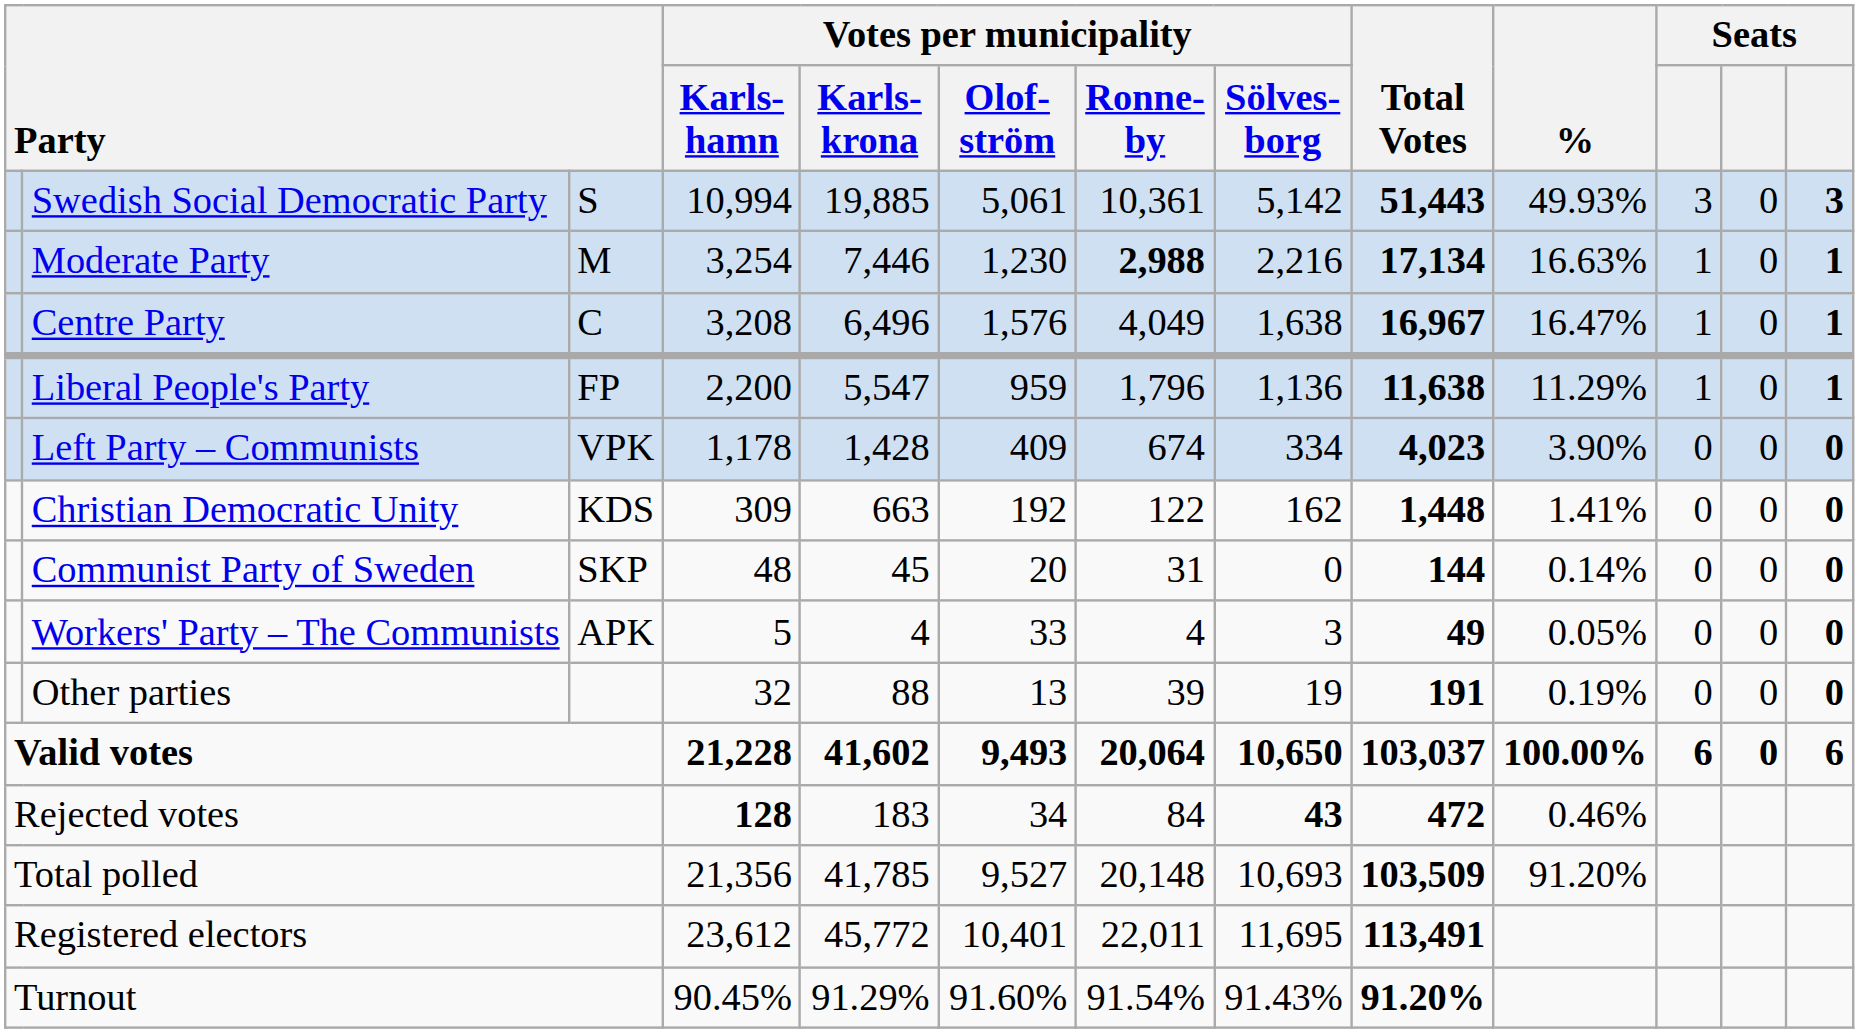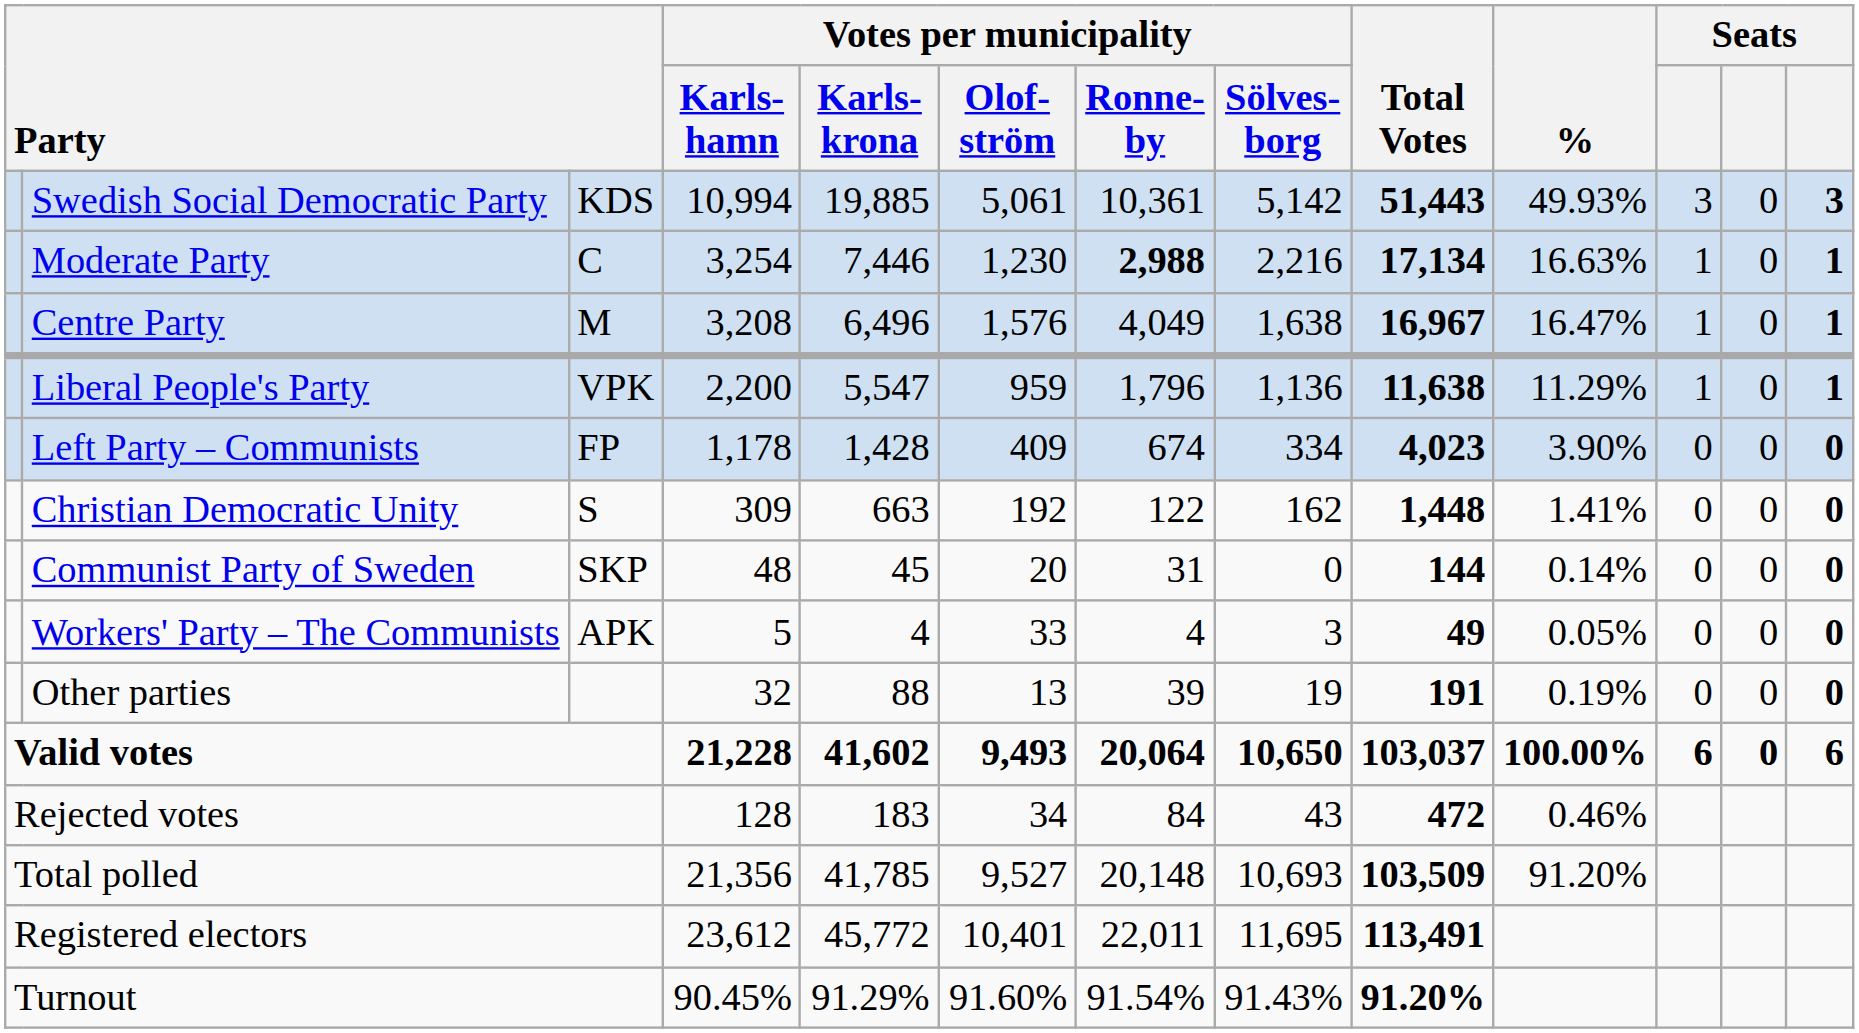(588, 199) S -> (616, 199) KDS
(594, 260) M -> (590, 260) C
(590, 321) C -> (594, 321) M
(599, 387) FP -> (616, 387) VPK
(616, 448) VPK -> (599, 448) FP
(616, 509) KDS -> (588, 509) S
(763, 813) bold -> (763, 813) normal
(1323, 813) bold -> (1323, 813) normal
